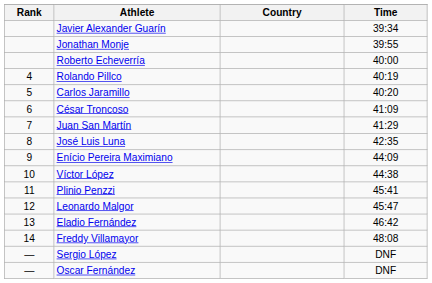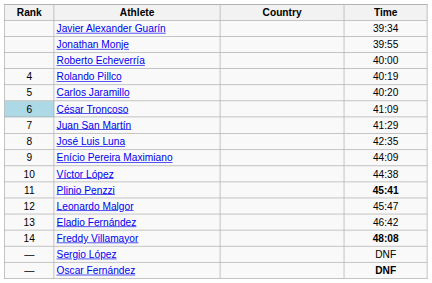(29, 109) no background -> (29, 109) lightblue background
(386, 190) normal -> (386, 190) bold
(386, 238) normal -> (386, 238) bold
(386, 271) normal -> (386, 271) bold
